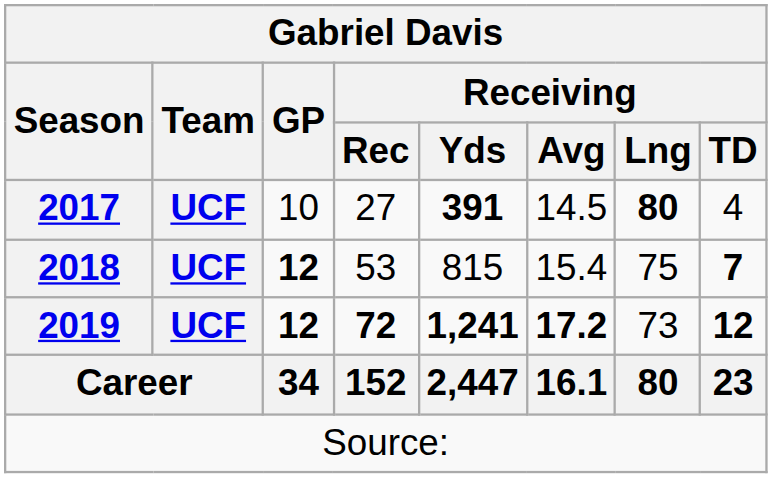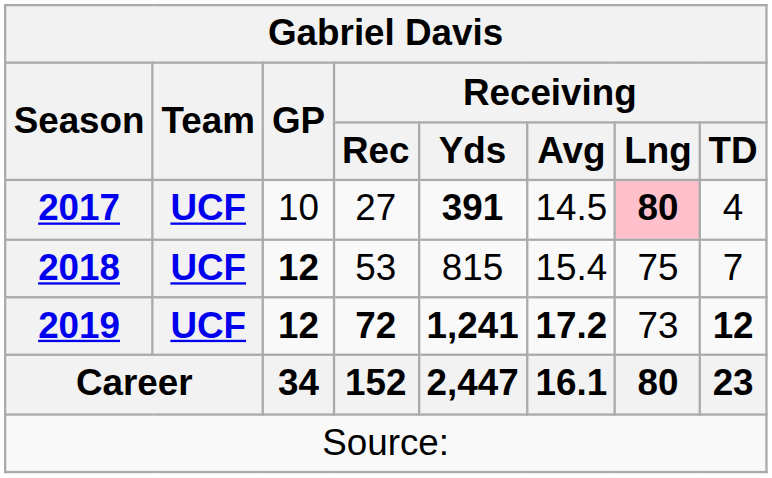(658, 208) no background -> (658, 208) pink background
(733, 267) bold -> (733, 267) normal
